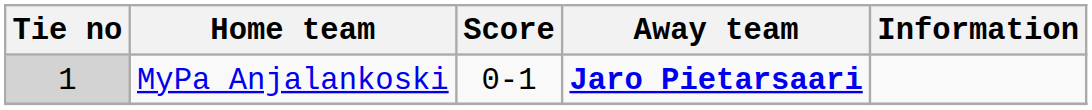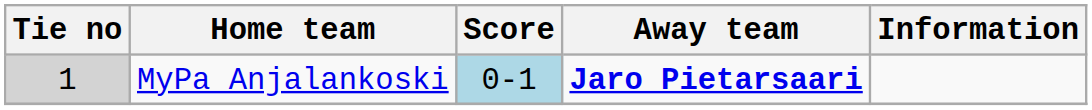(509, 80) no background -> (509, 80) lightblue background
